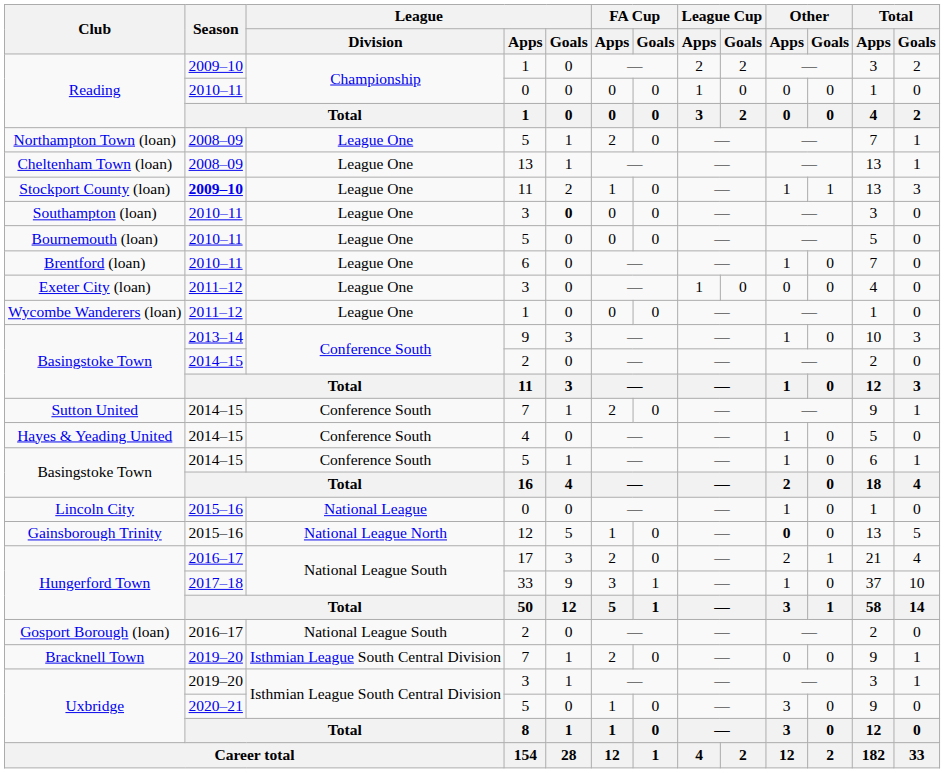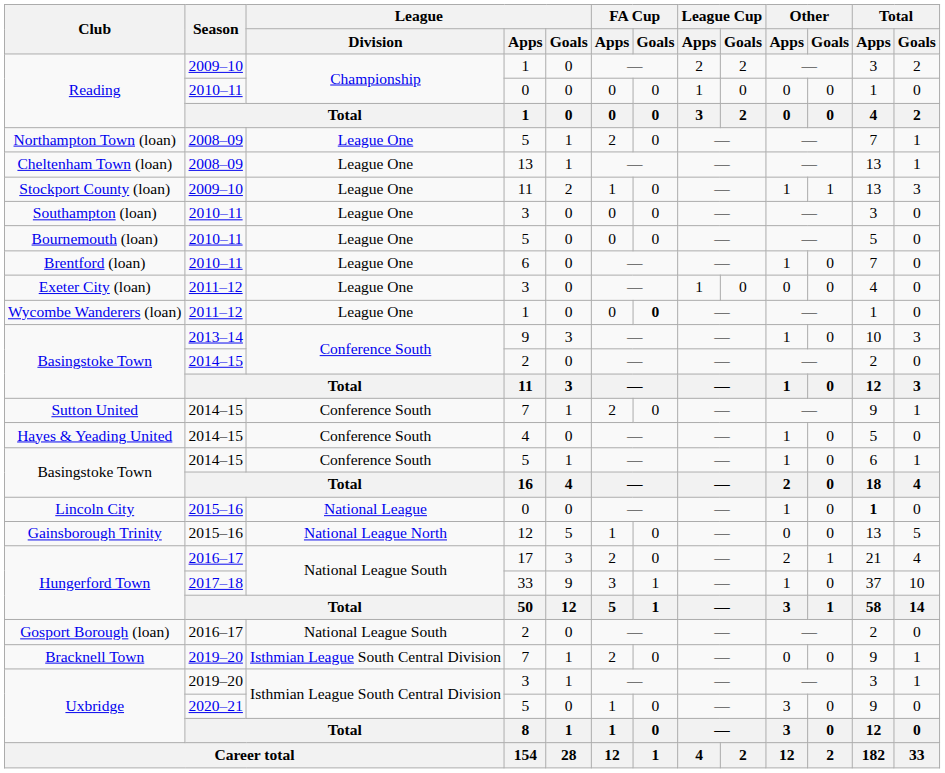(216, 189) bold -> (216, 189) normal
(569, 213) bold -> (569, 213) normal
(655, 312) normal -> (655, 312) bold
(873, 509) normal -> (873, 509) bold
(787, 533) bold -> (787, 533) normal
